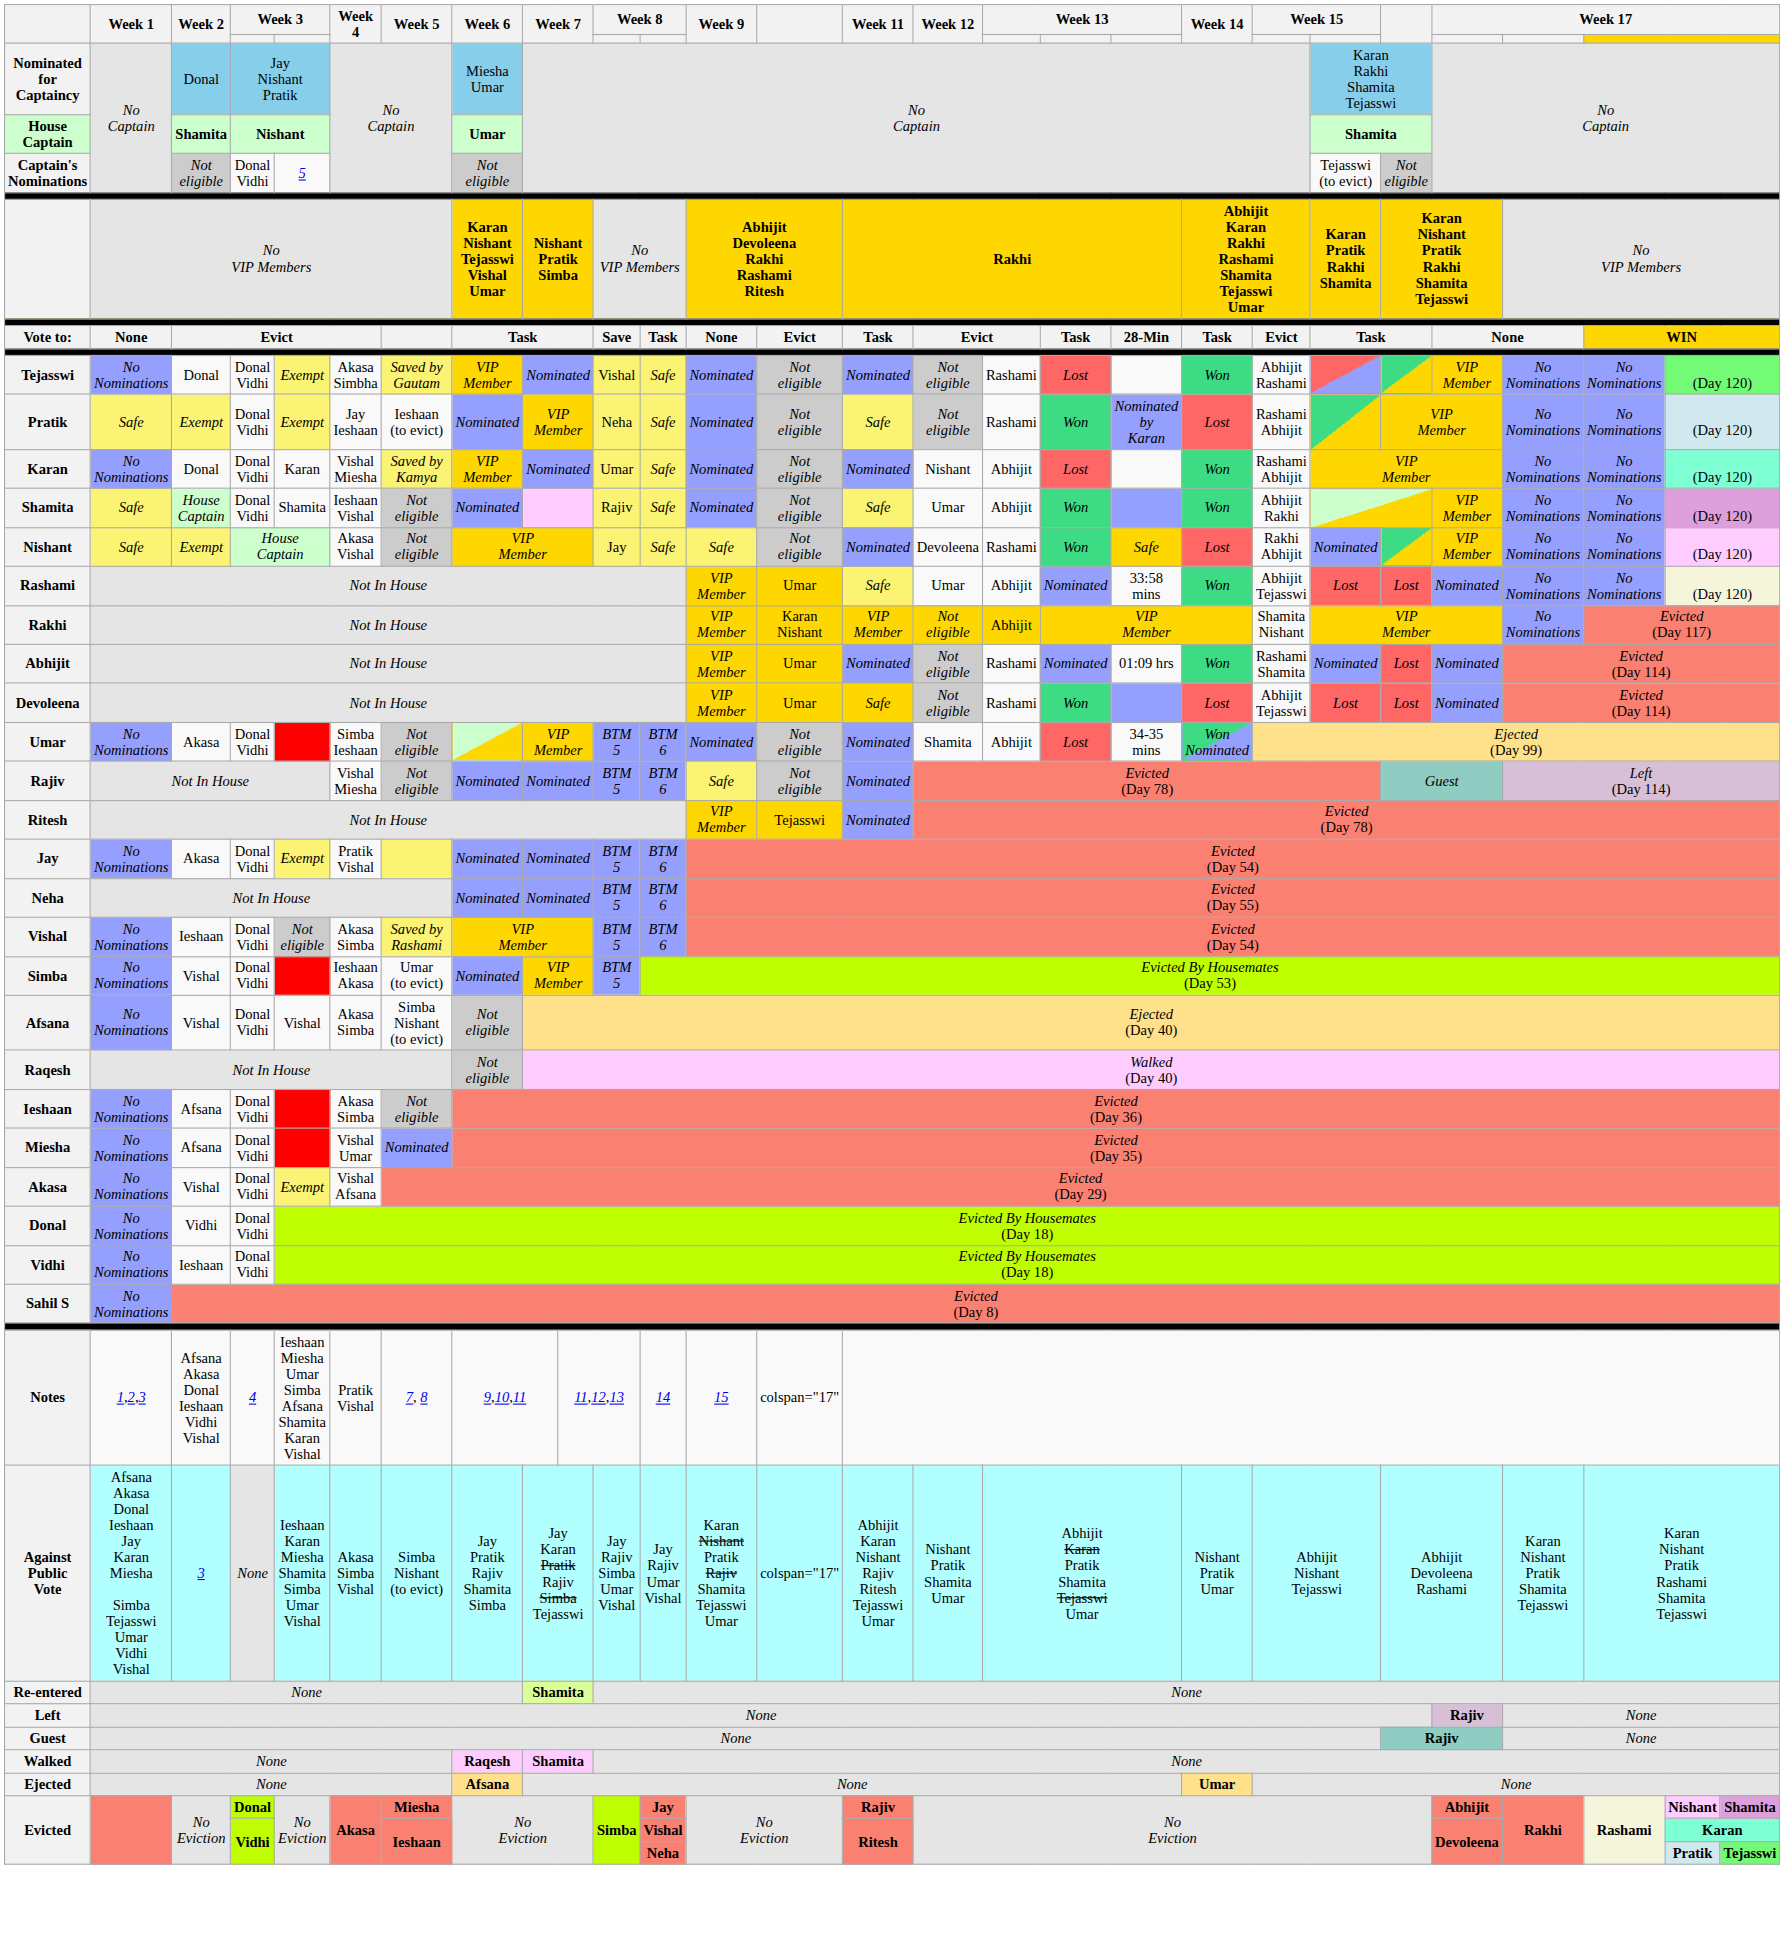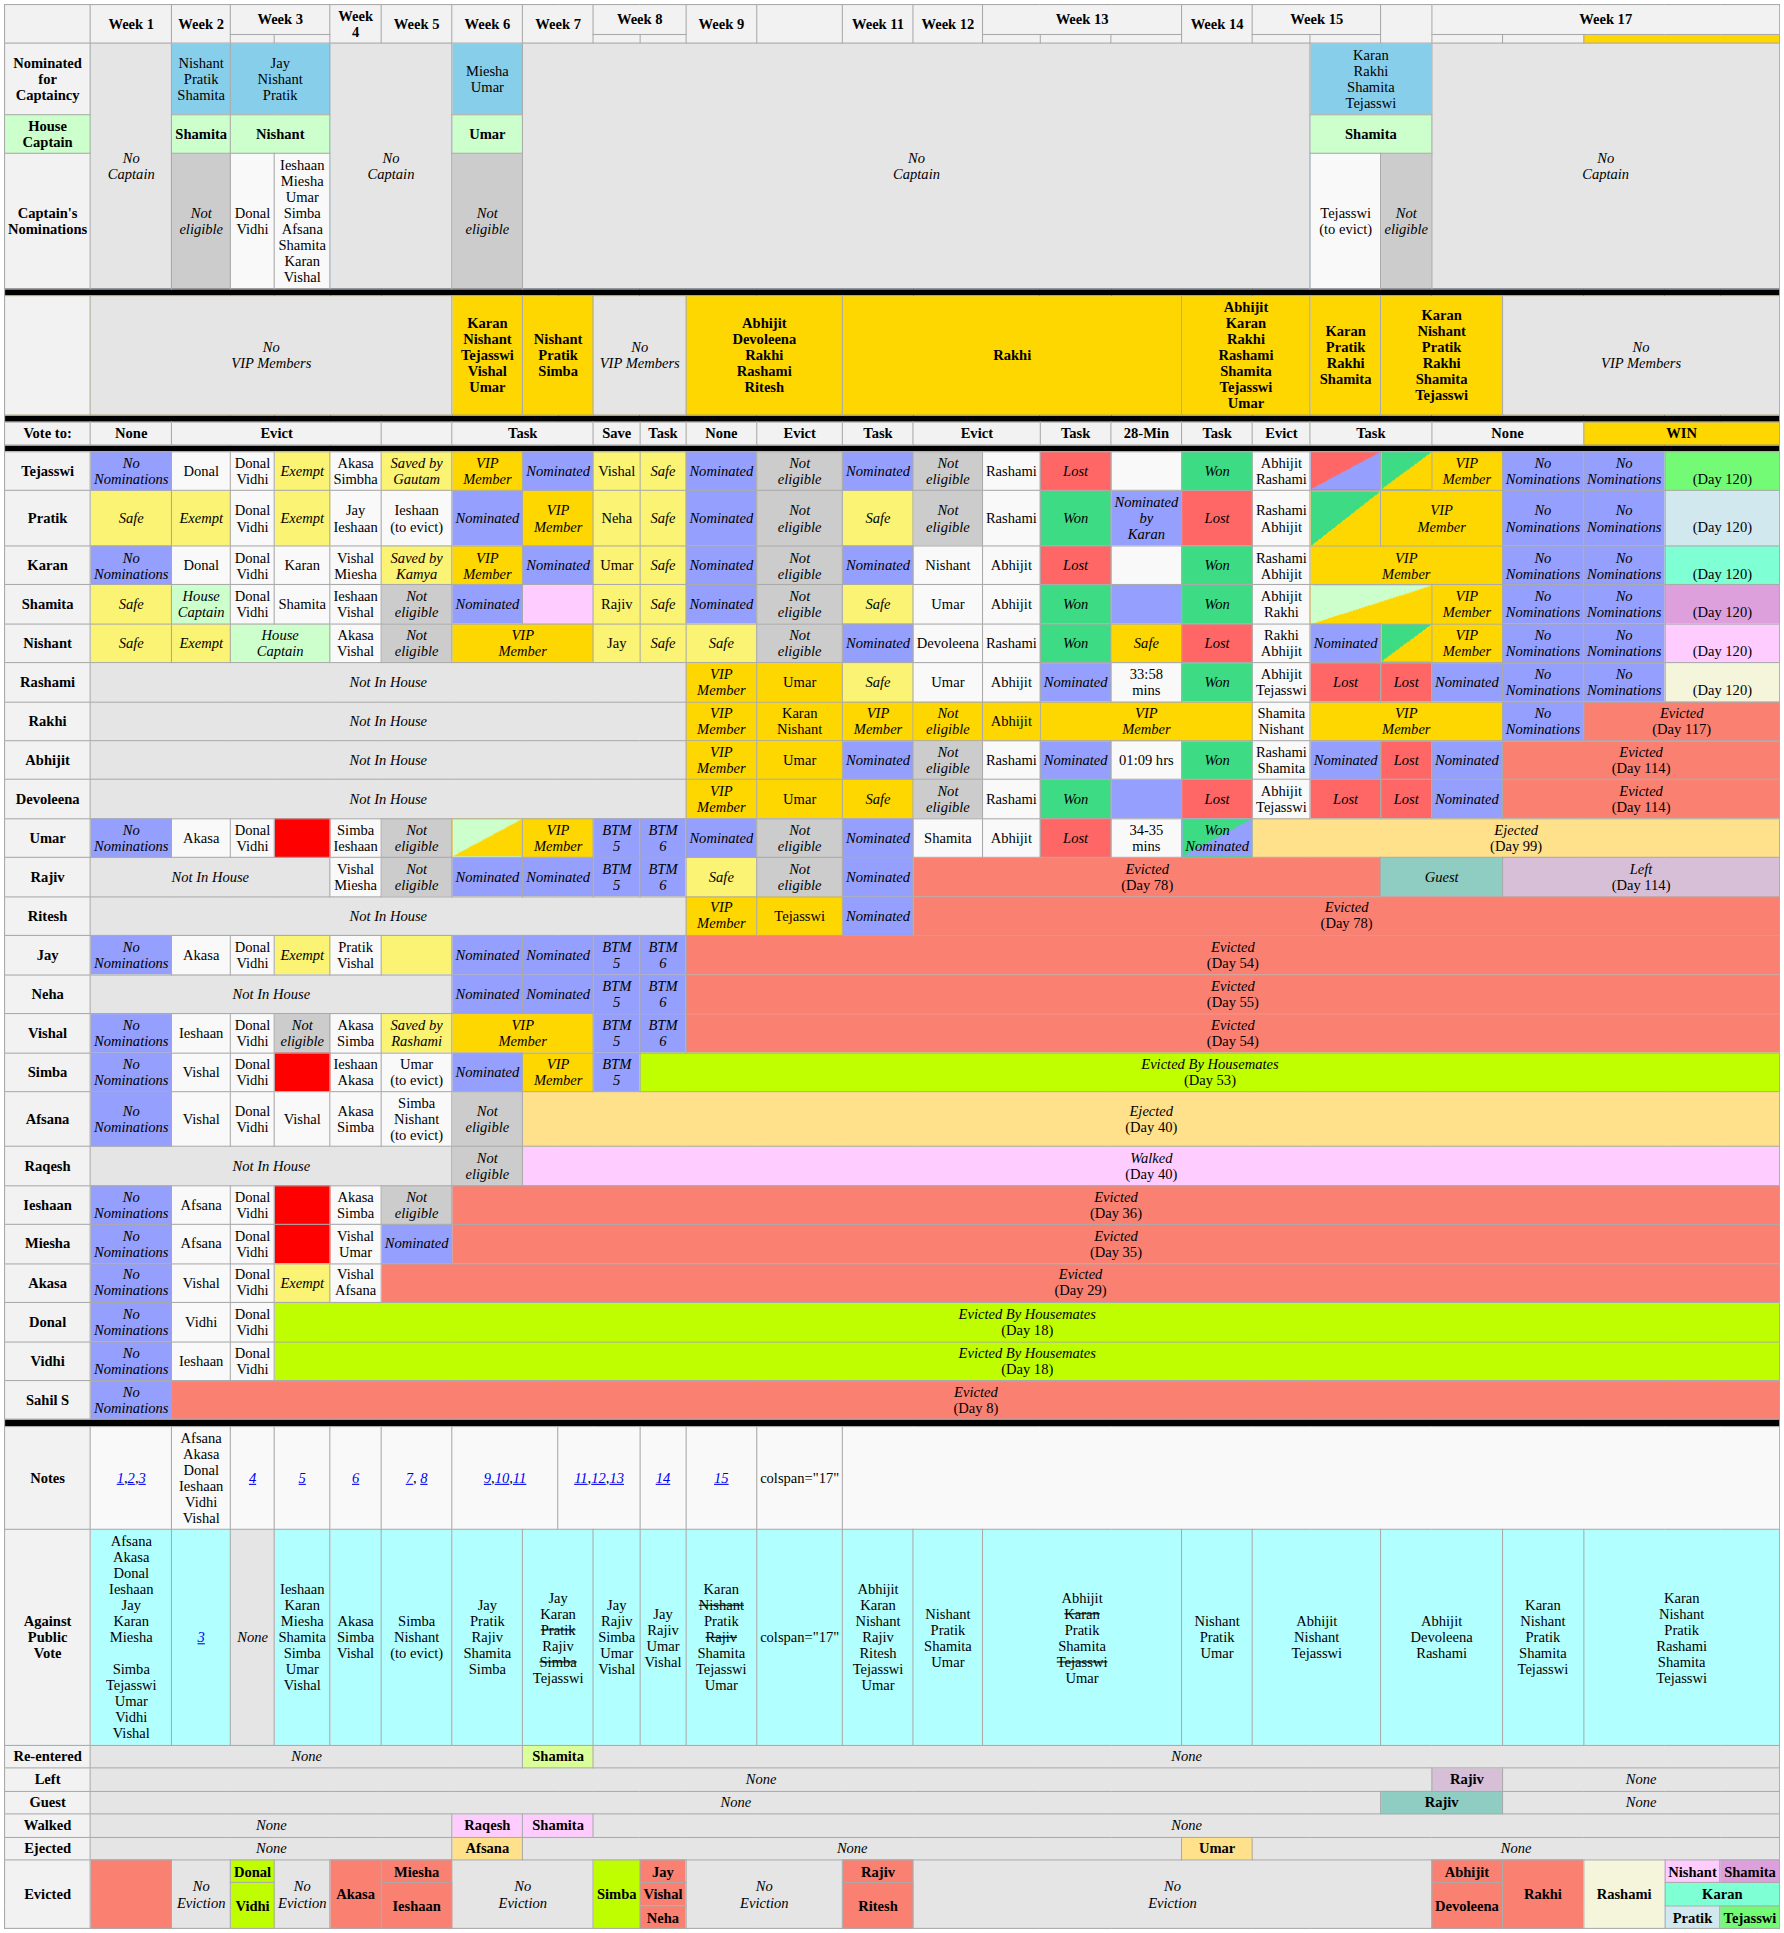(201, 79) Donal -> (201, 79) Nishant Pratik Shamita
(302, 173) 5 -> (302, 221) Ieshaan Miesha Umar Simba Afsana Shamita Karan Vishal
(302, 1397) Ieshaan Miesha Umar Simba Afsana Shamita Karan Vishal -> (302, 1478) 5
(356, 1397) Pratik Vishal -> (356, 1478) 6
